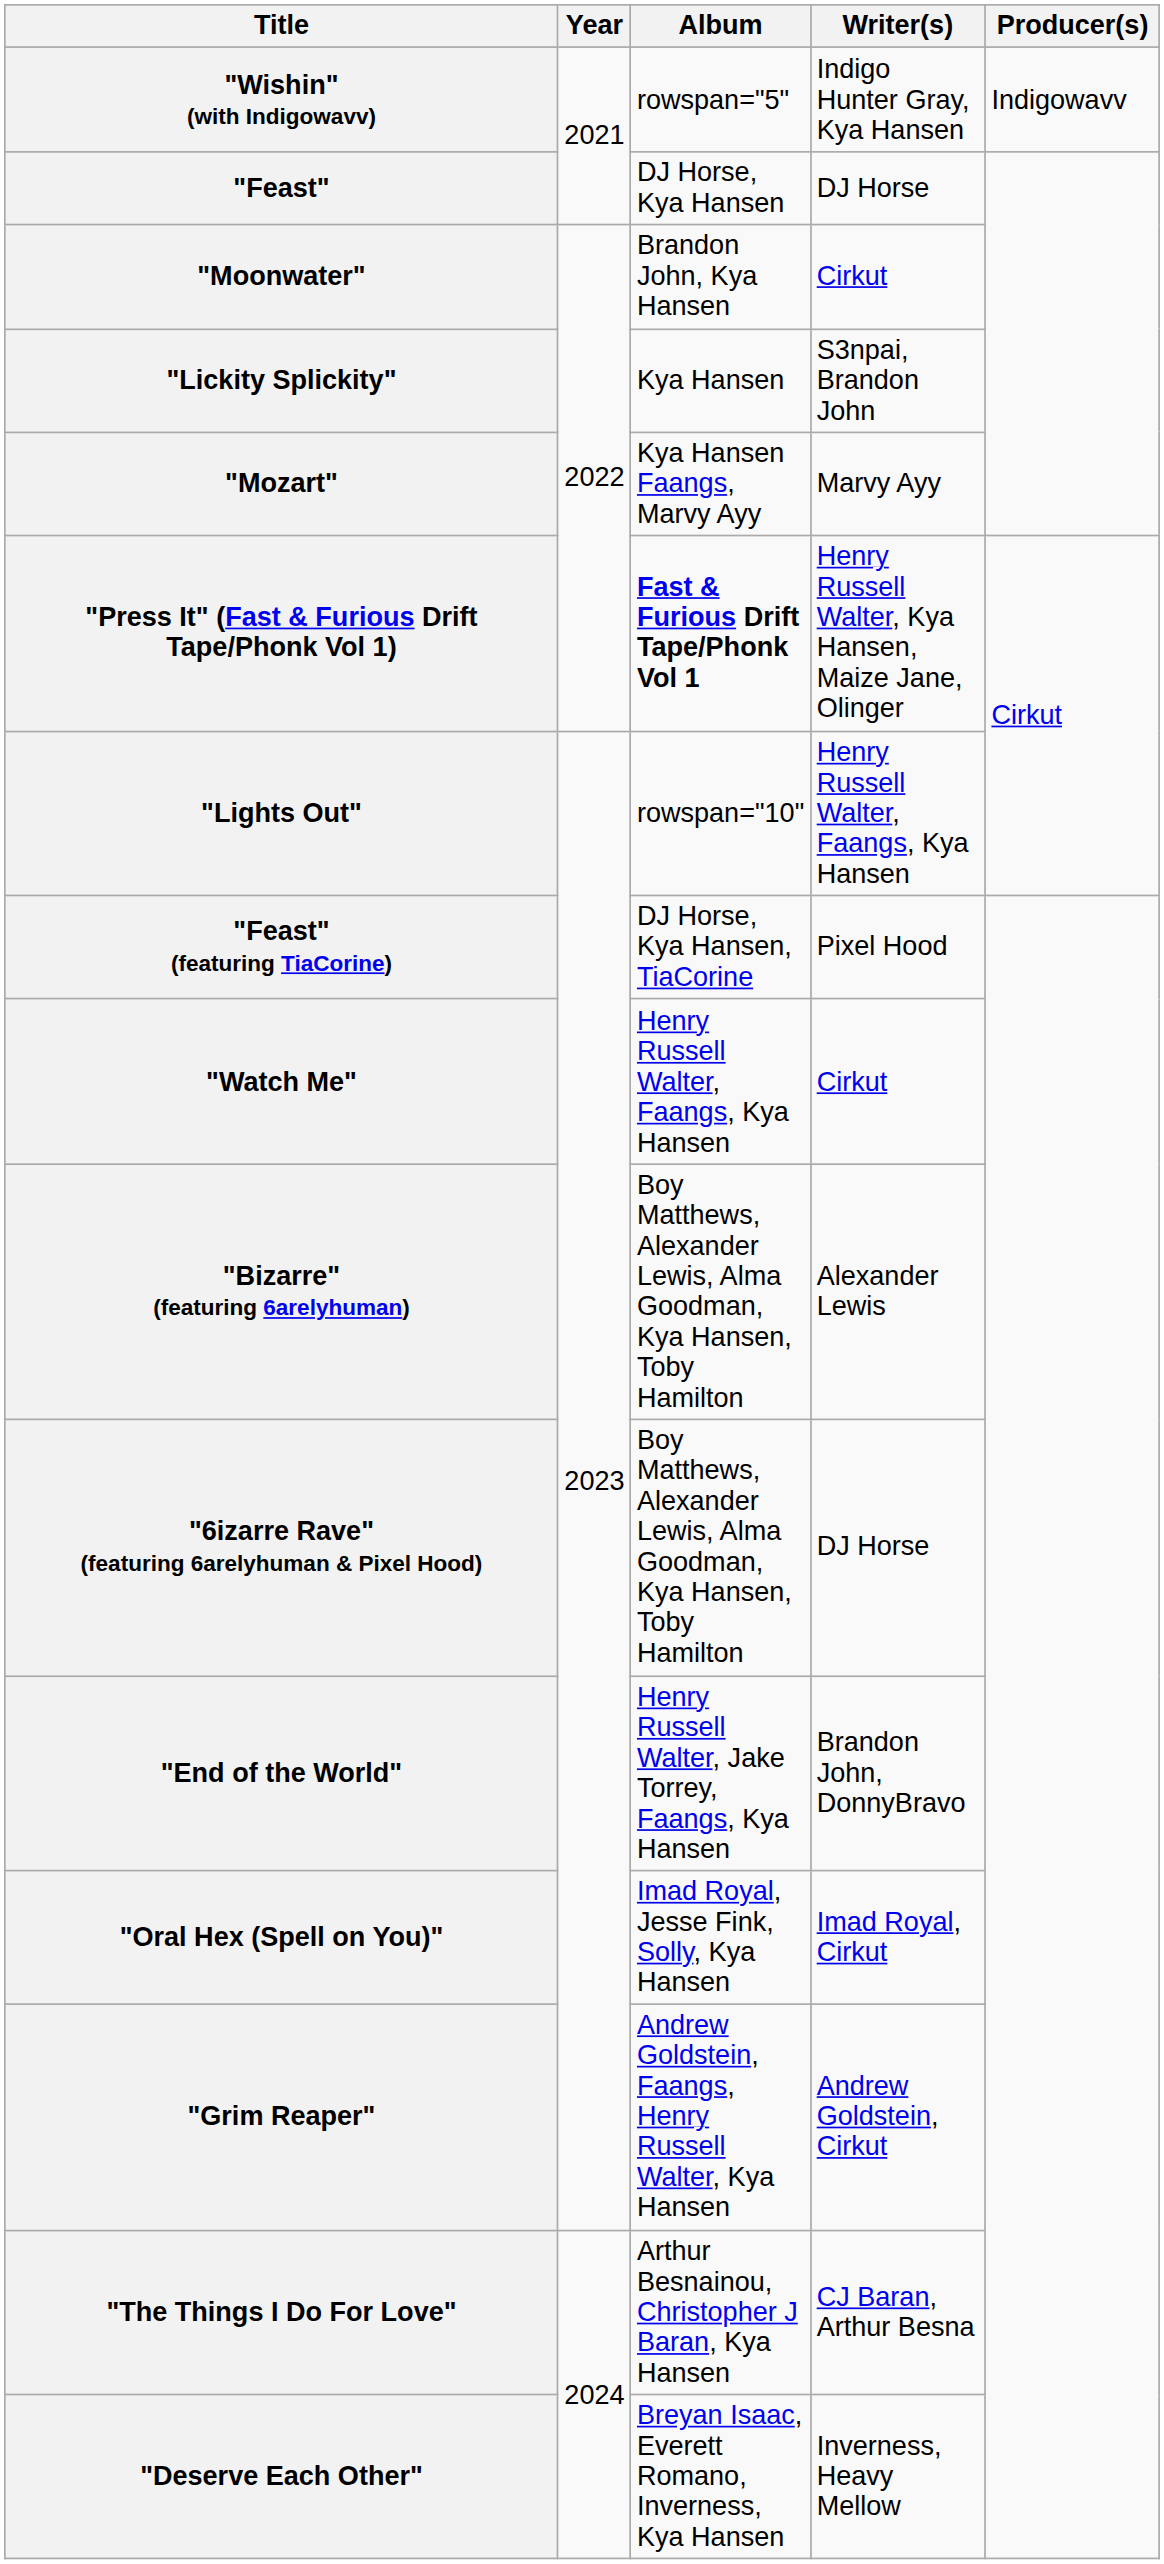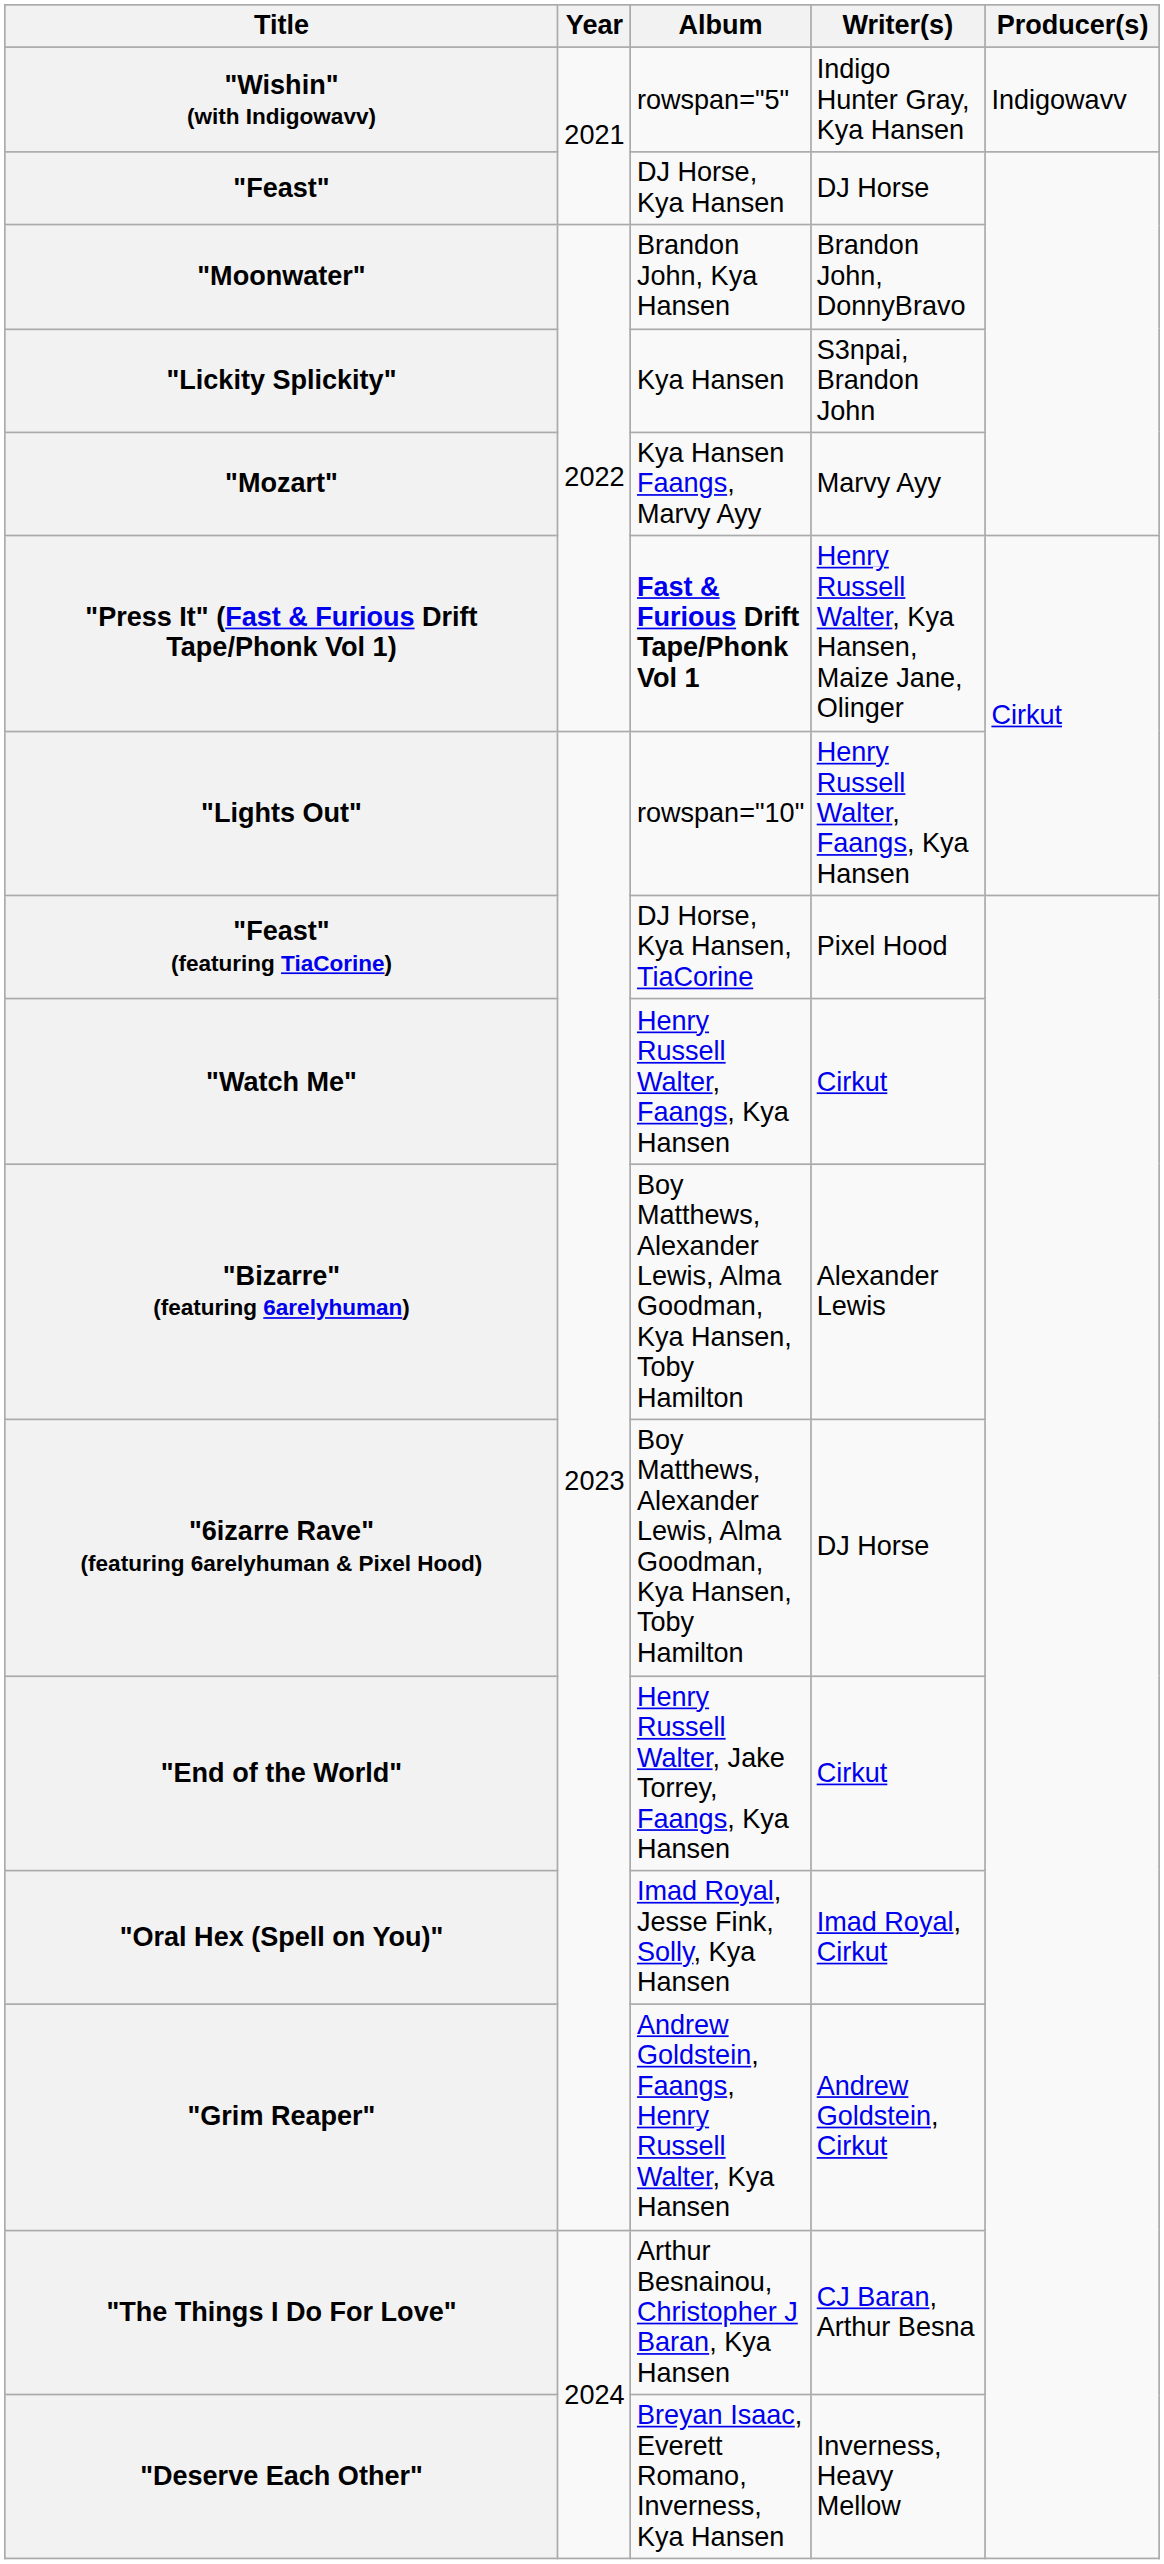(852, 276) Cirkut -> (891, 276) Brandon John, DonnyBravo
(891, 1772) Brandon John, DonnyBravo -> (852, 1772) Cirkut
